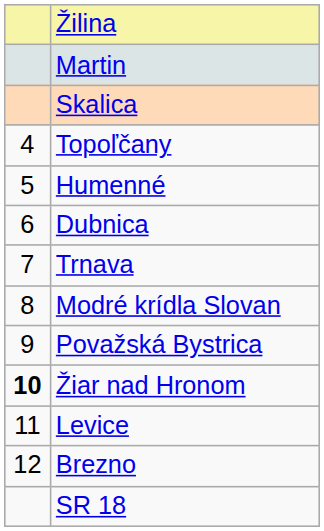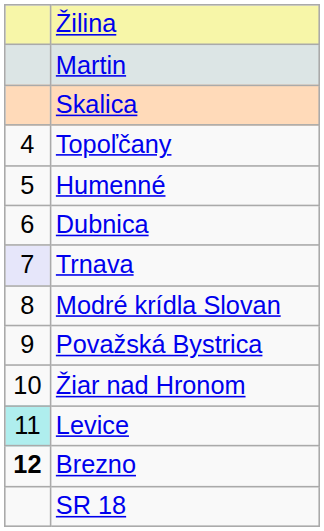(27, 265) no background -> (27, 265) lavender background
(27, 385) bold -> (27, 385) normal
(27, 425) no background -> (27, 425) paleturquoise background
(27, 465) normal -> (27, 465) bold
